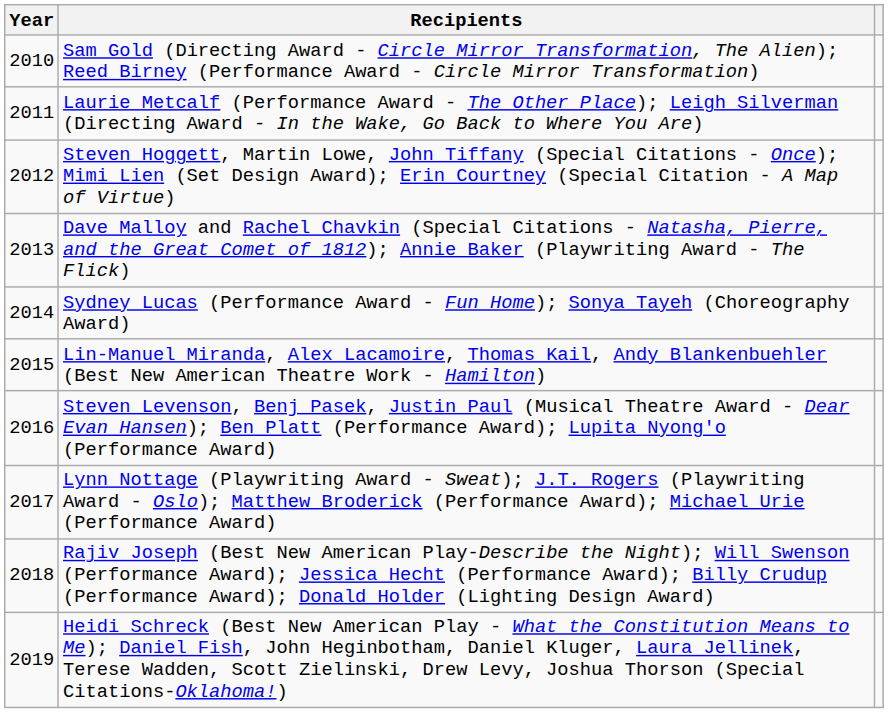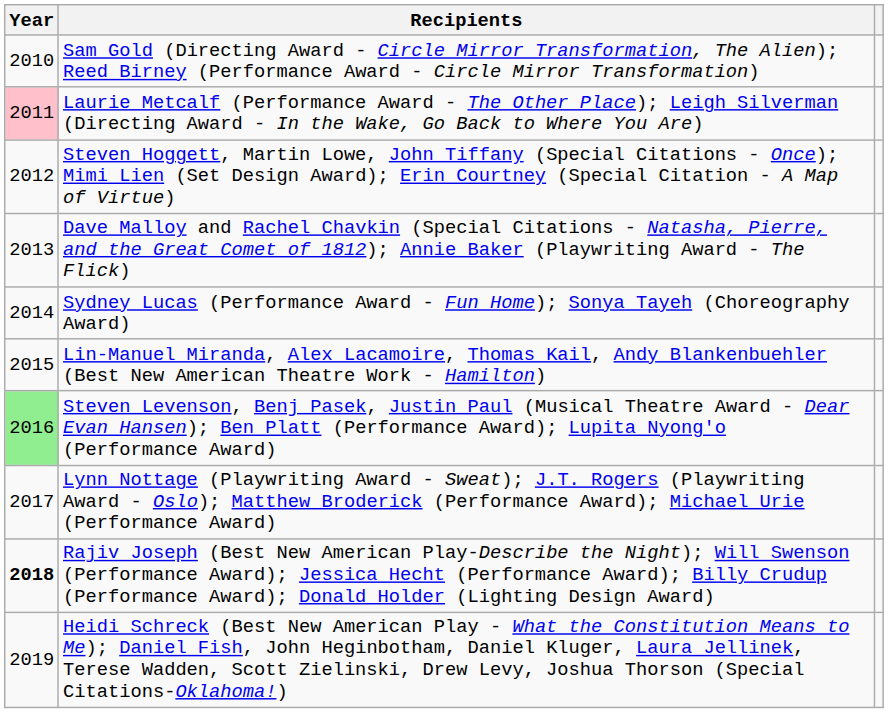(32, 113) no background -> (32, 113) pink background
(32, 428) no background -> (32, 428) lightgreen background
(32, 575) normal -> (32, 575) bold
